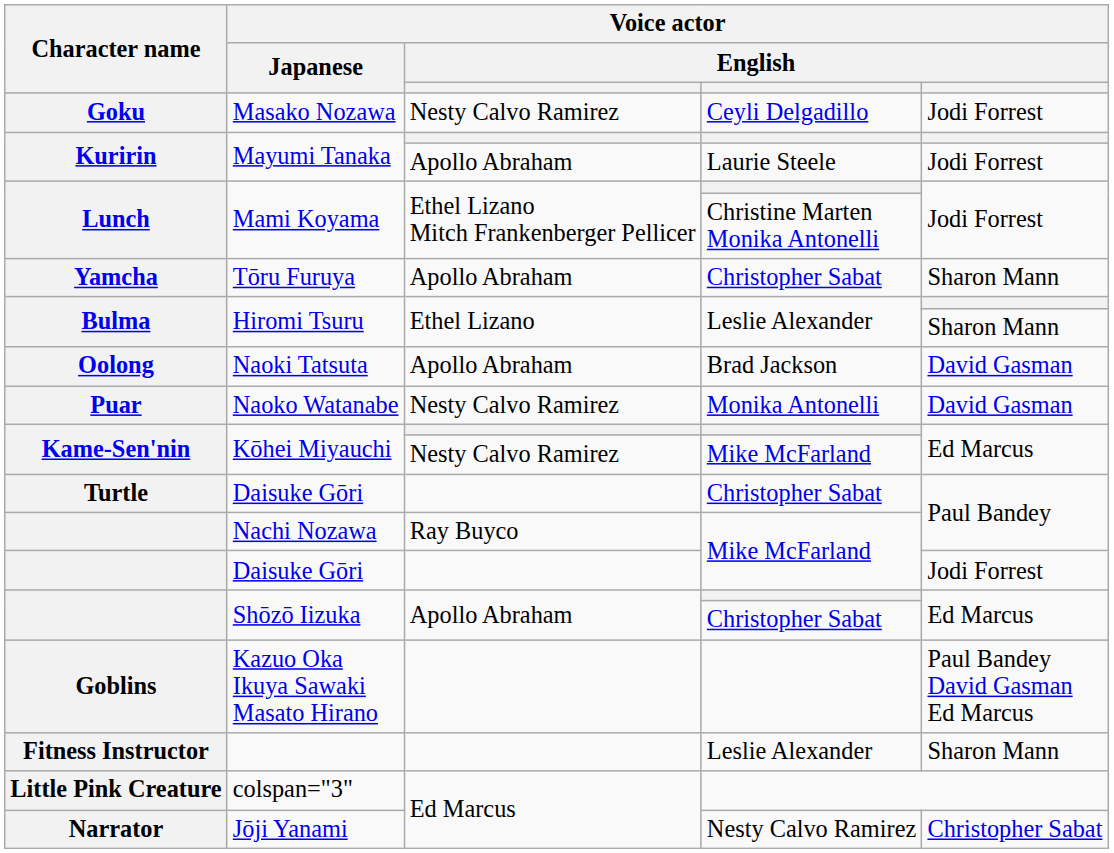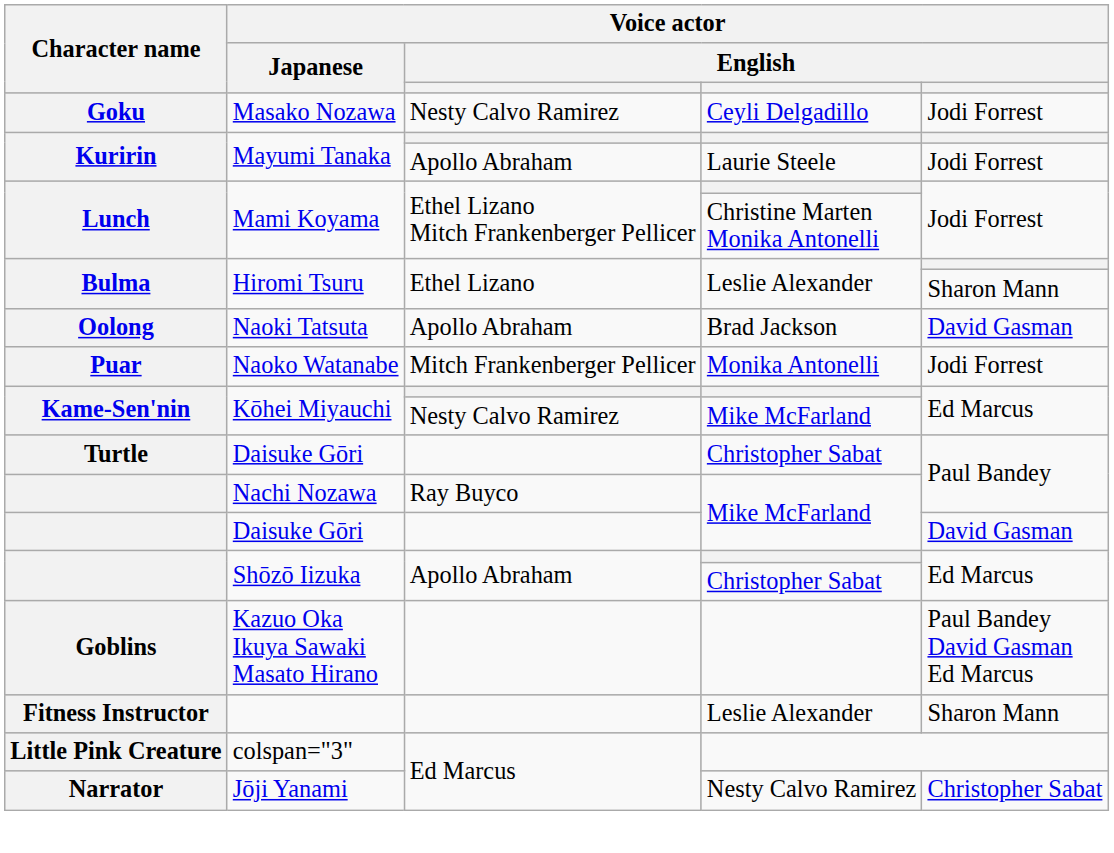- row: (294, 277)
(514, 404) Nesty Calvo Ramirez -> (553, 365) Mitch Frankenberger Pellicer
(1000, 404) David Gasman -> (985, 365) Jodi Forrest
(985, 570) Jodi Forrest -> (1000, 531) David Gasman
